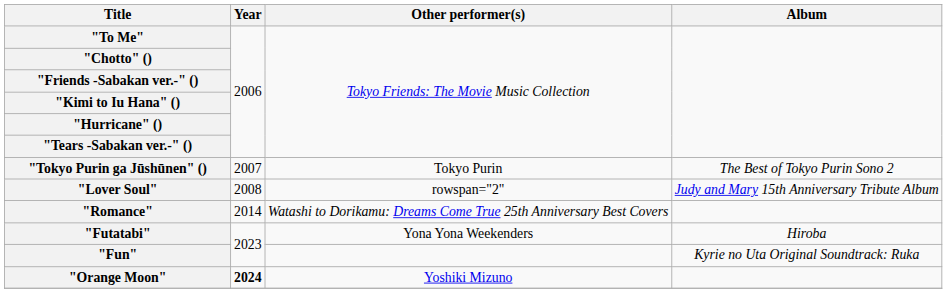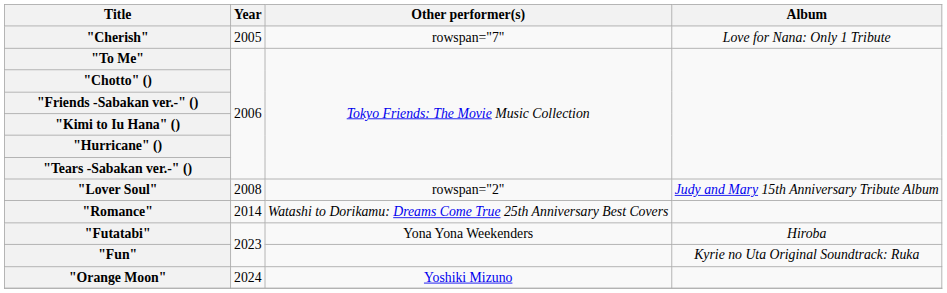+ row: (118, 37)
- row: (118, 168)
(248, 277) bold -> (248, 277) normal
